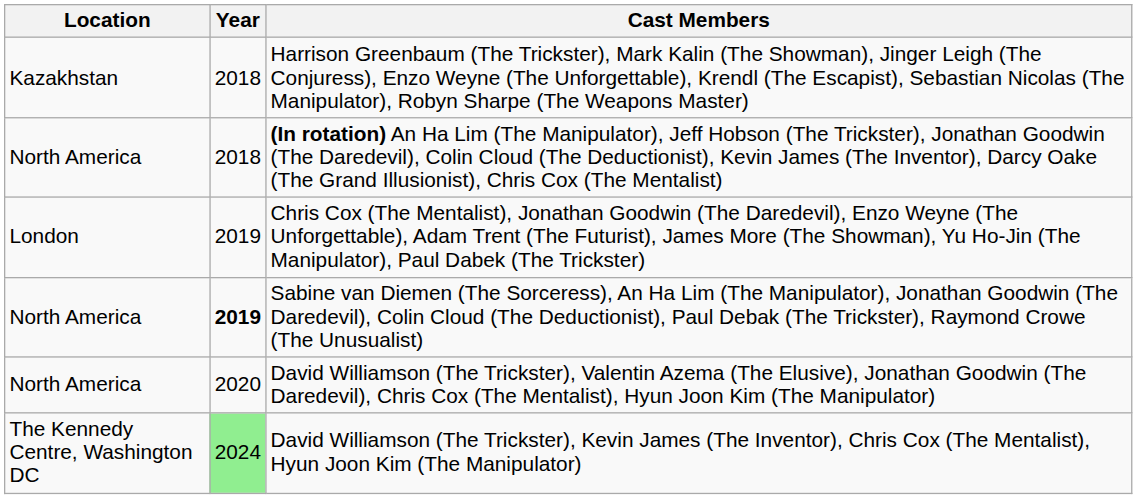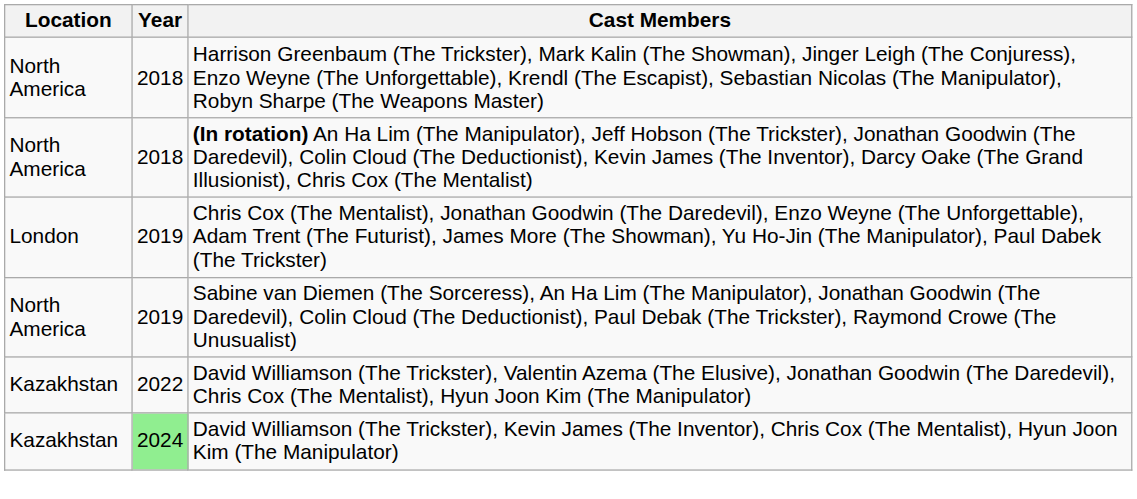(64, 77) Kazakhstan -> (48, 77) North America
(238, 316) bold -> (160, 316) normal
(75, 384) North America -> (64, 384) Kazakhstan
(238, 384) 2020 -> (160, 384) 2022
(101, 452) The Kennedy Centre, Washington DC -> (64, 441) Kazakhstan
